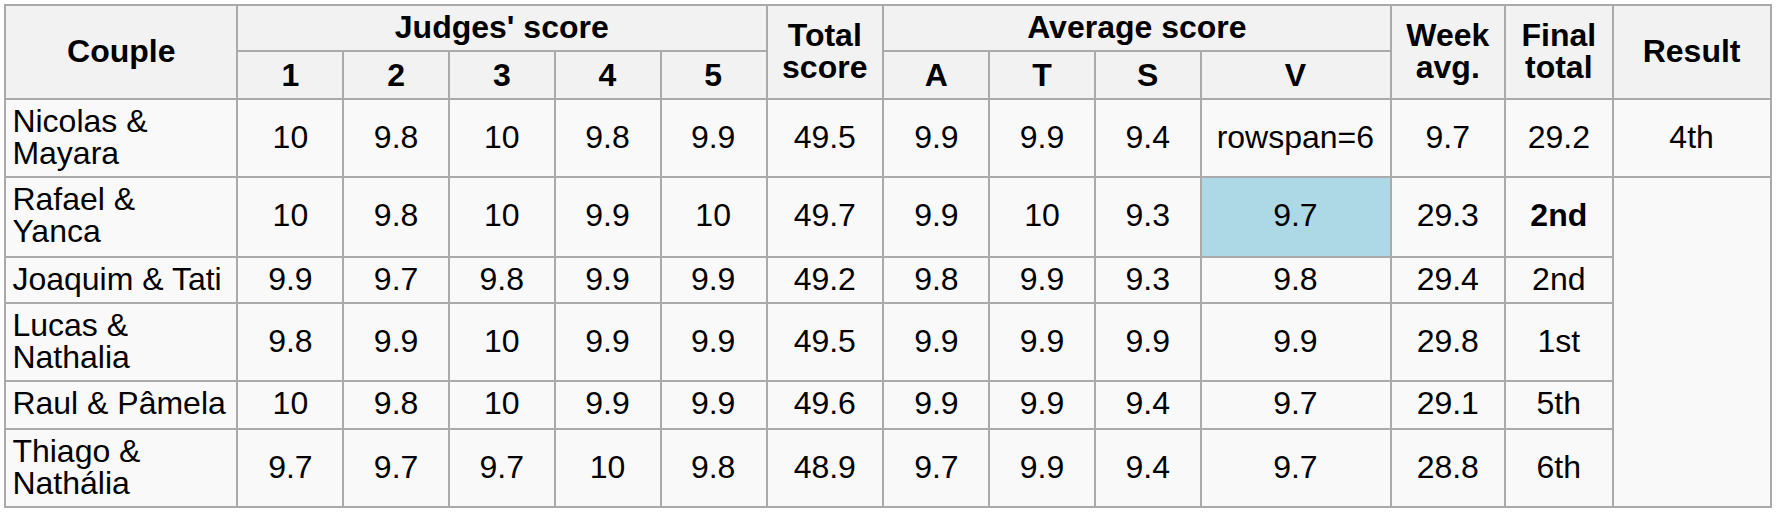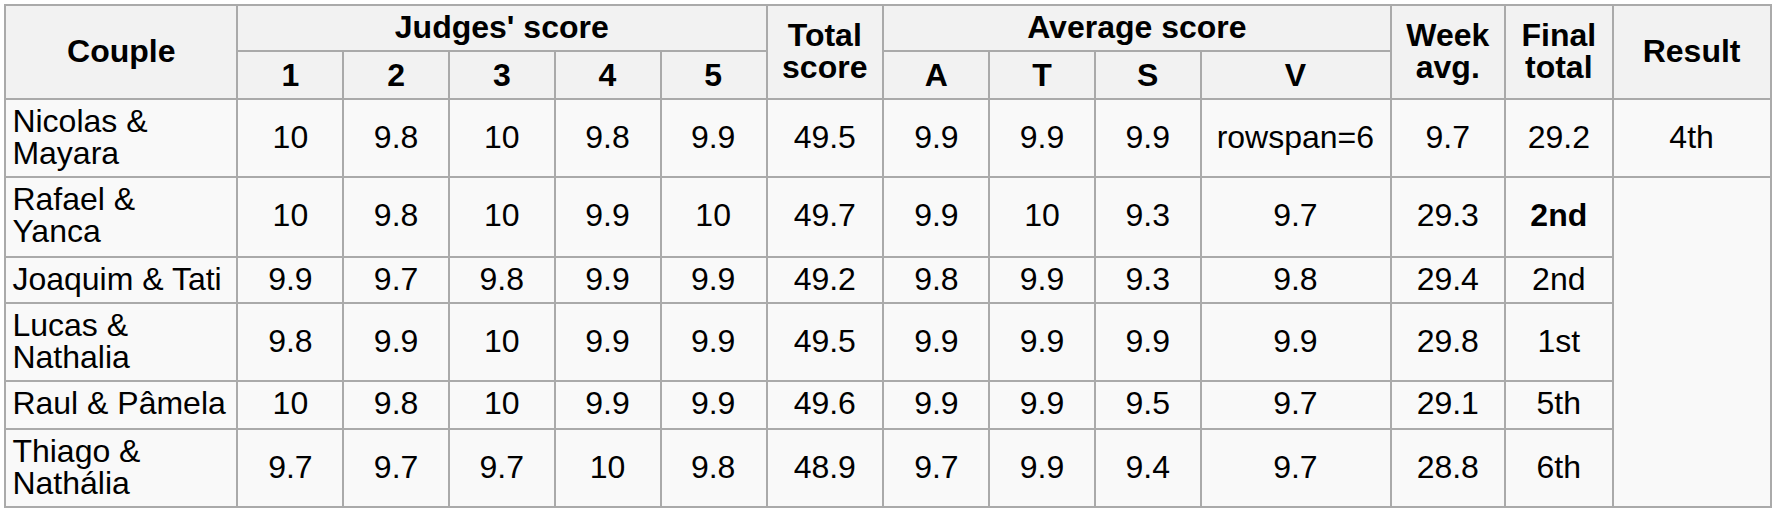(1148, 137) 9.4 -> (1148, 137) 9.9
(1295, 216) lightblue background -> (1295, 216) no background
(1148, 404) 9.4 -> (1148, 404) 9.5
